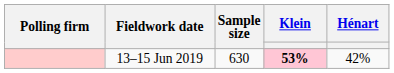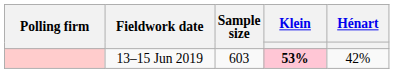(239, 59) 630 -> (239, 59) 603
